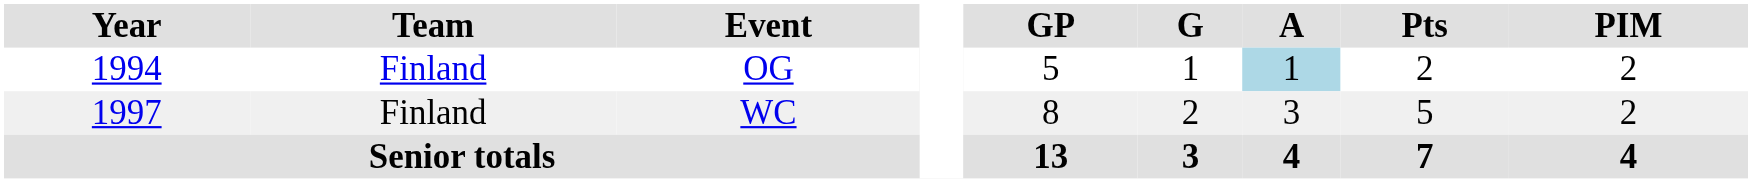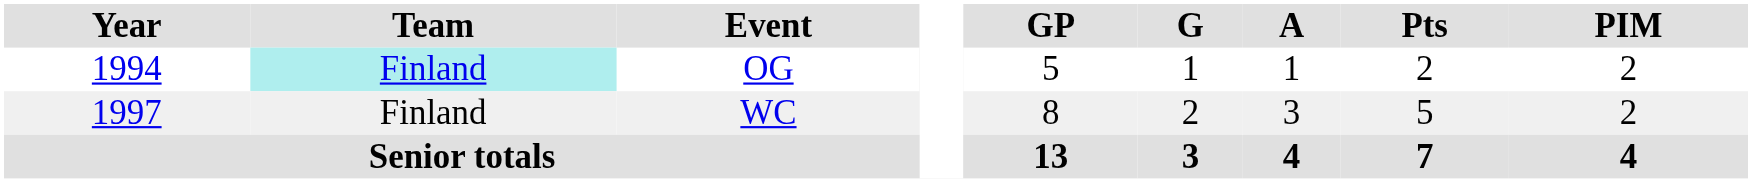(433, 68) no background -> (433, 68) paleturquoise background
(1291, 68) lightblue background -> (1291, 68) no background
